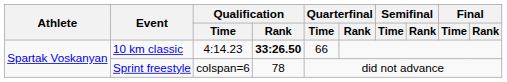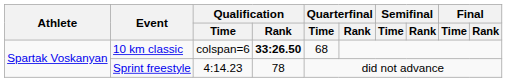(223, 50) 4:14.23 -> (223, 50) colspan=6
(321, 50) 66 -> (321, 50) 68
(223, 68) colspan=6 -> (223, 68) 4:14.23
